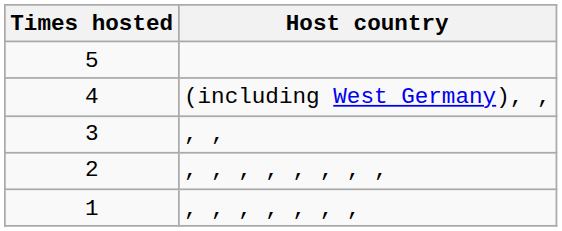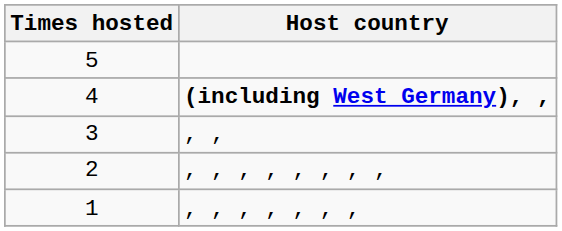(367, 97) normal -> (367, 97) bold
